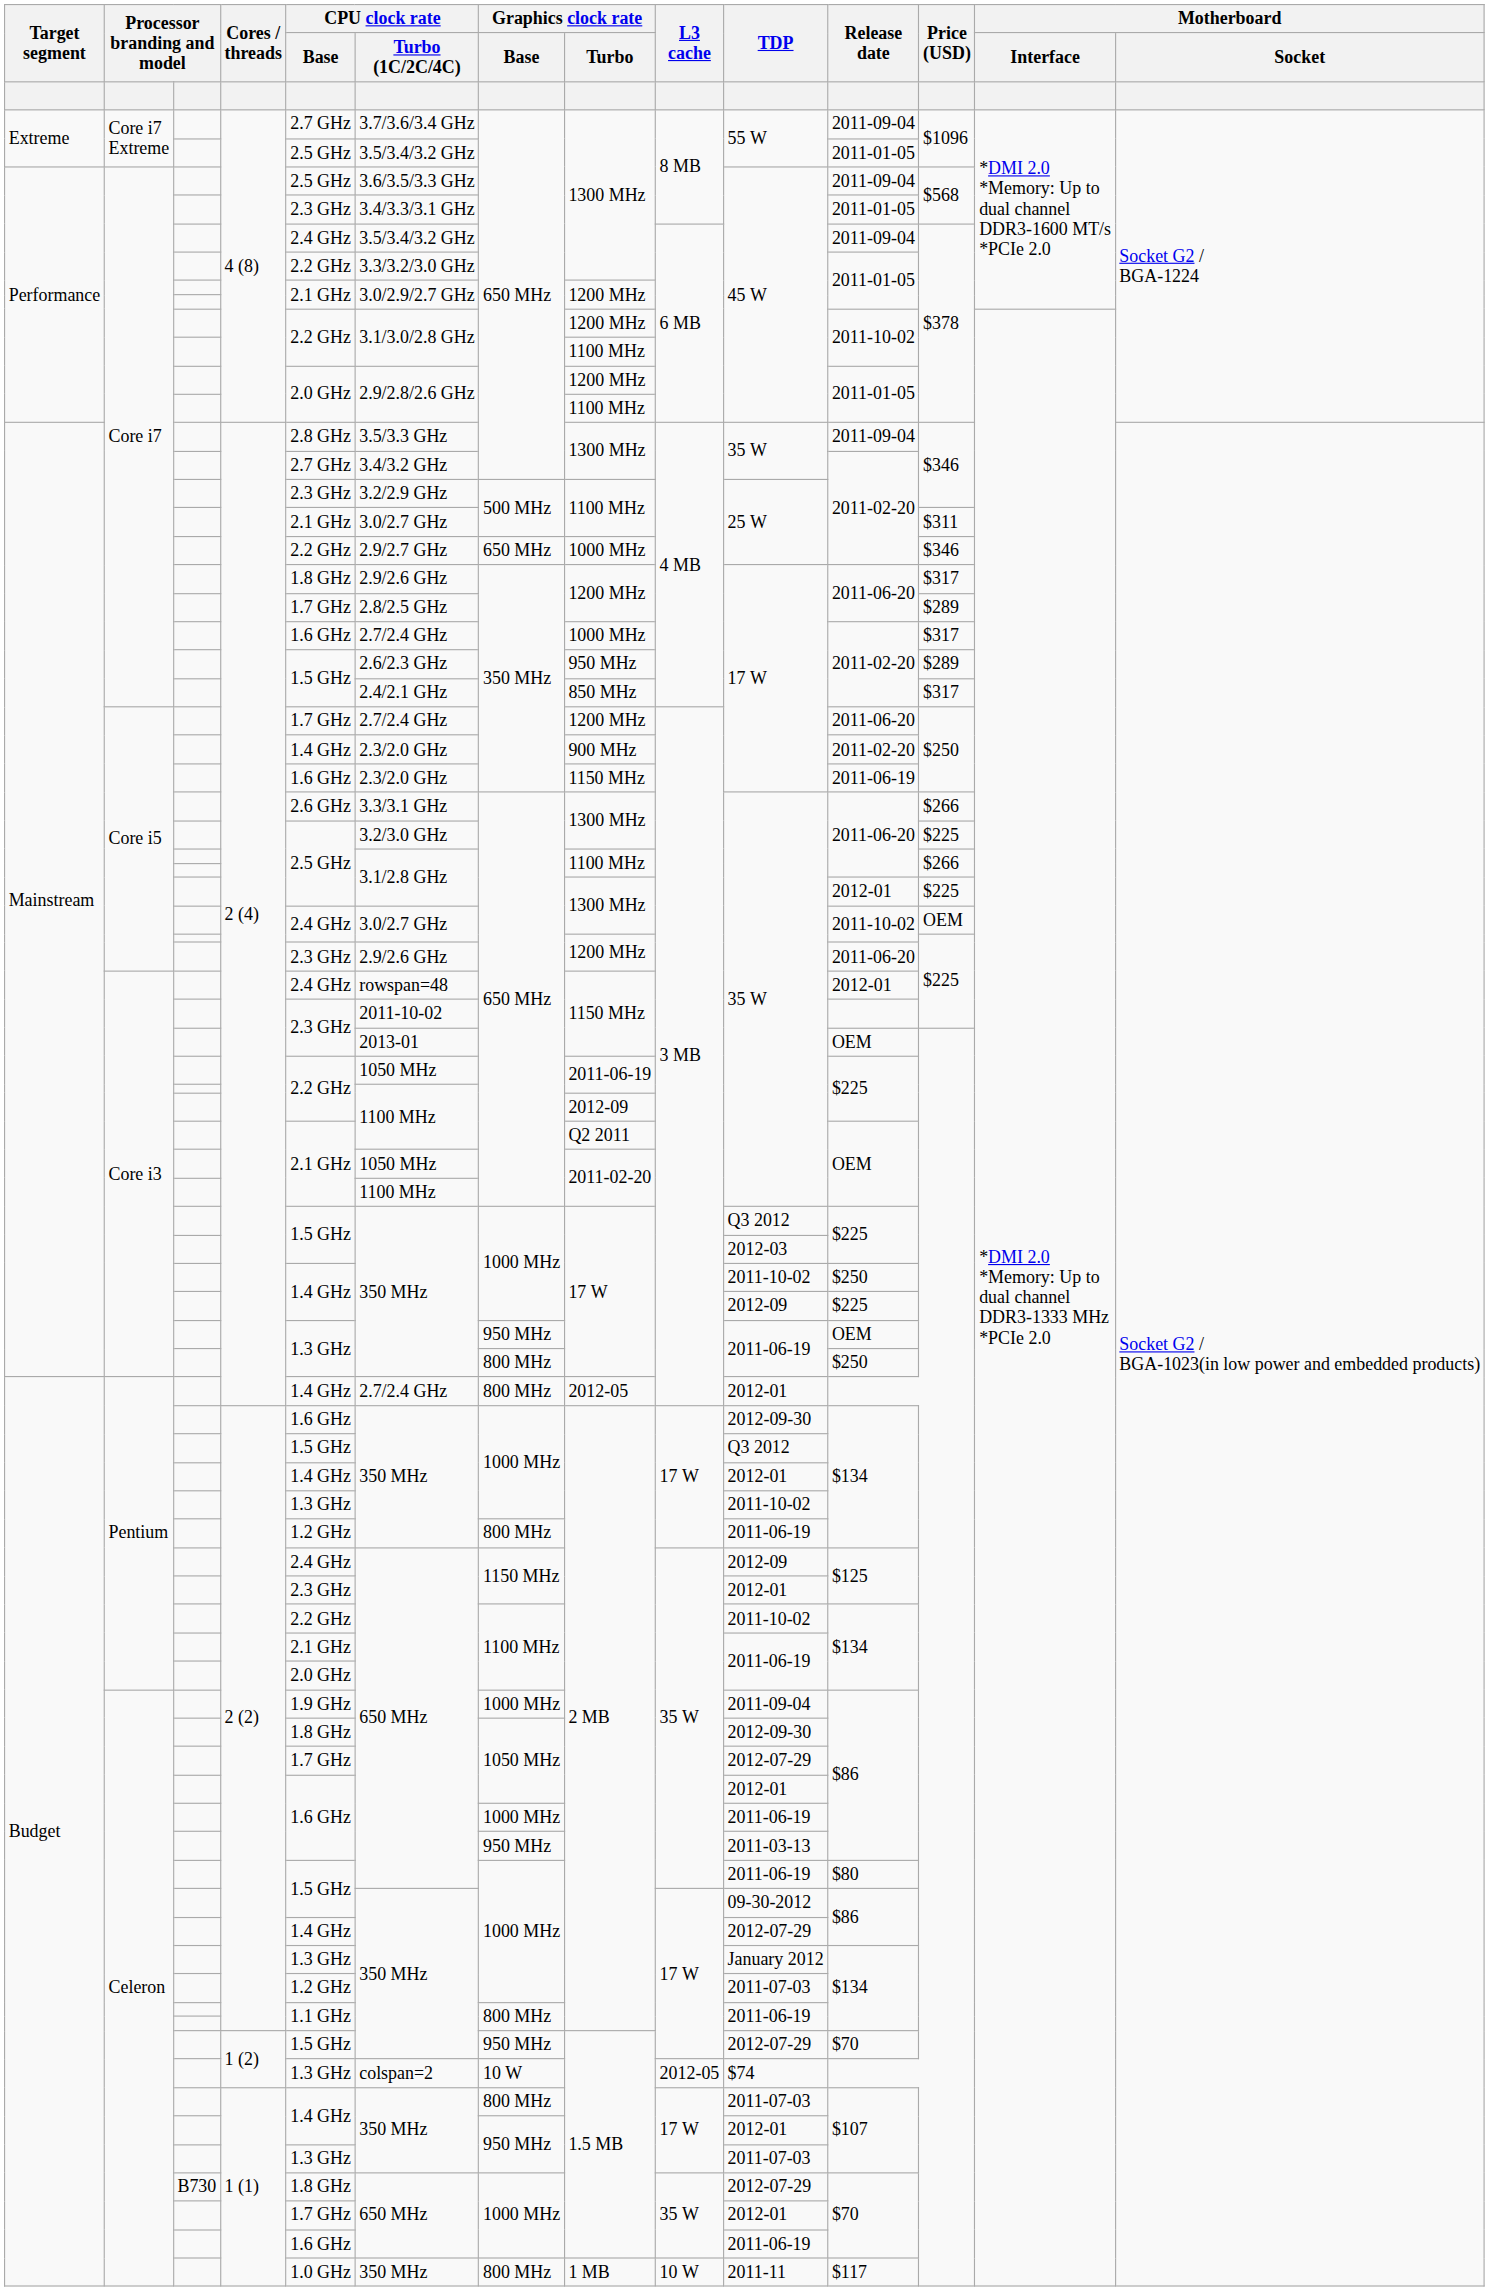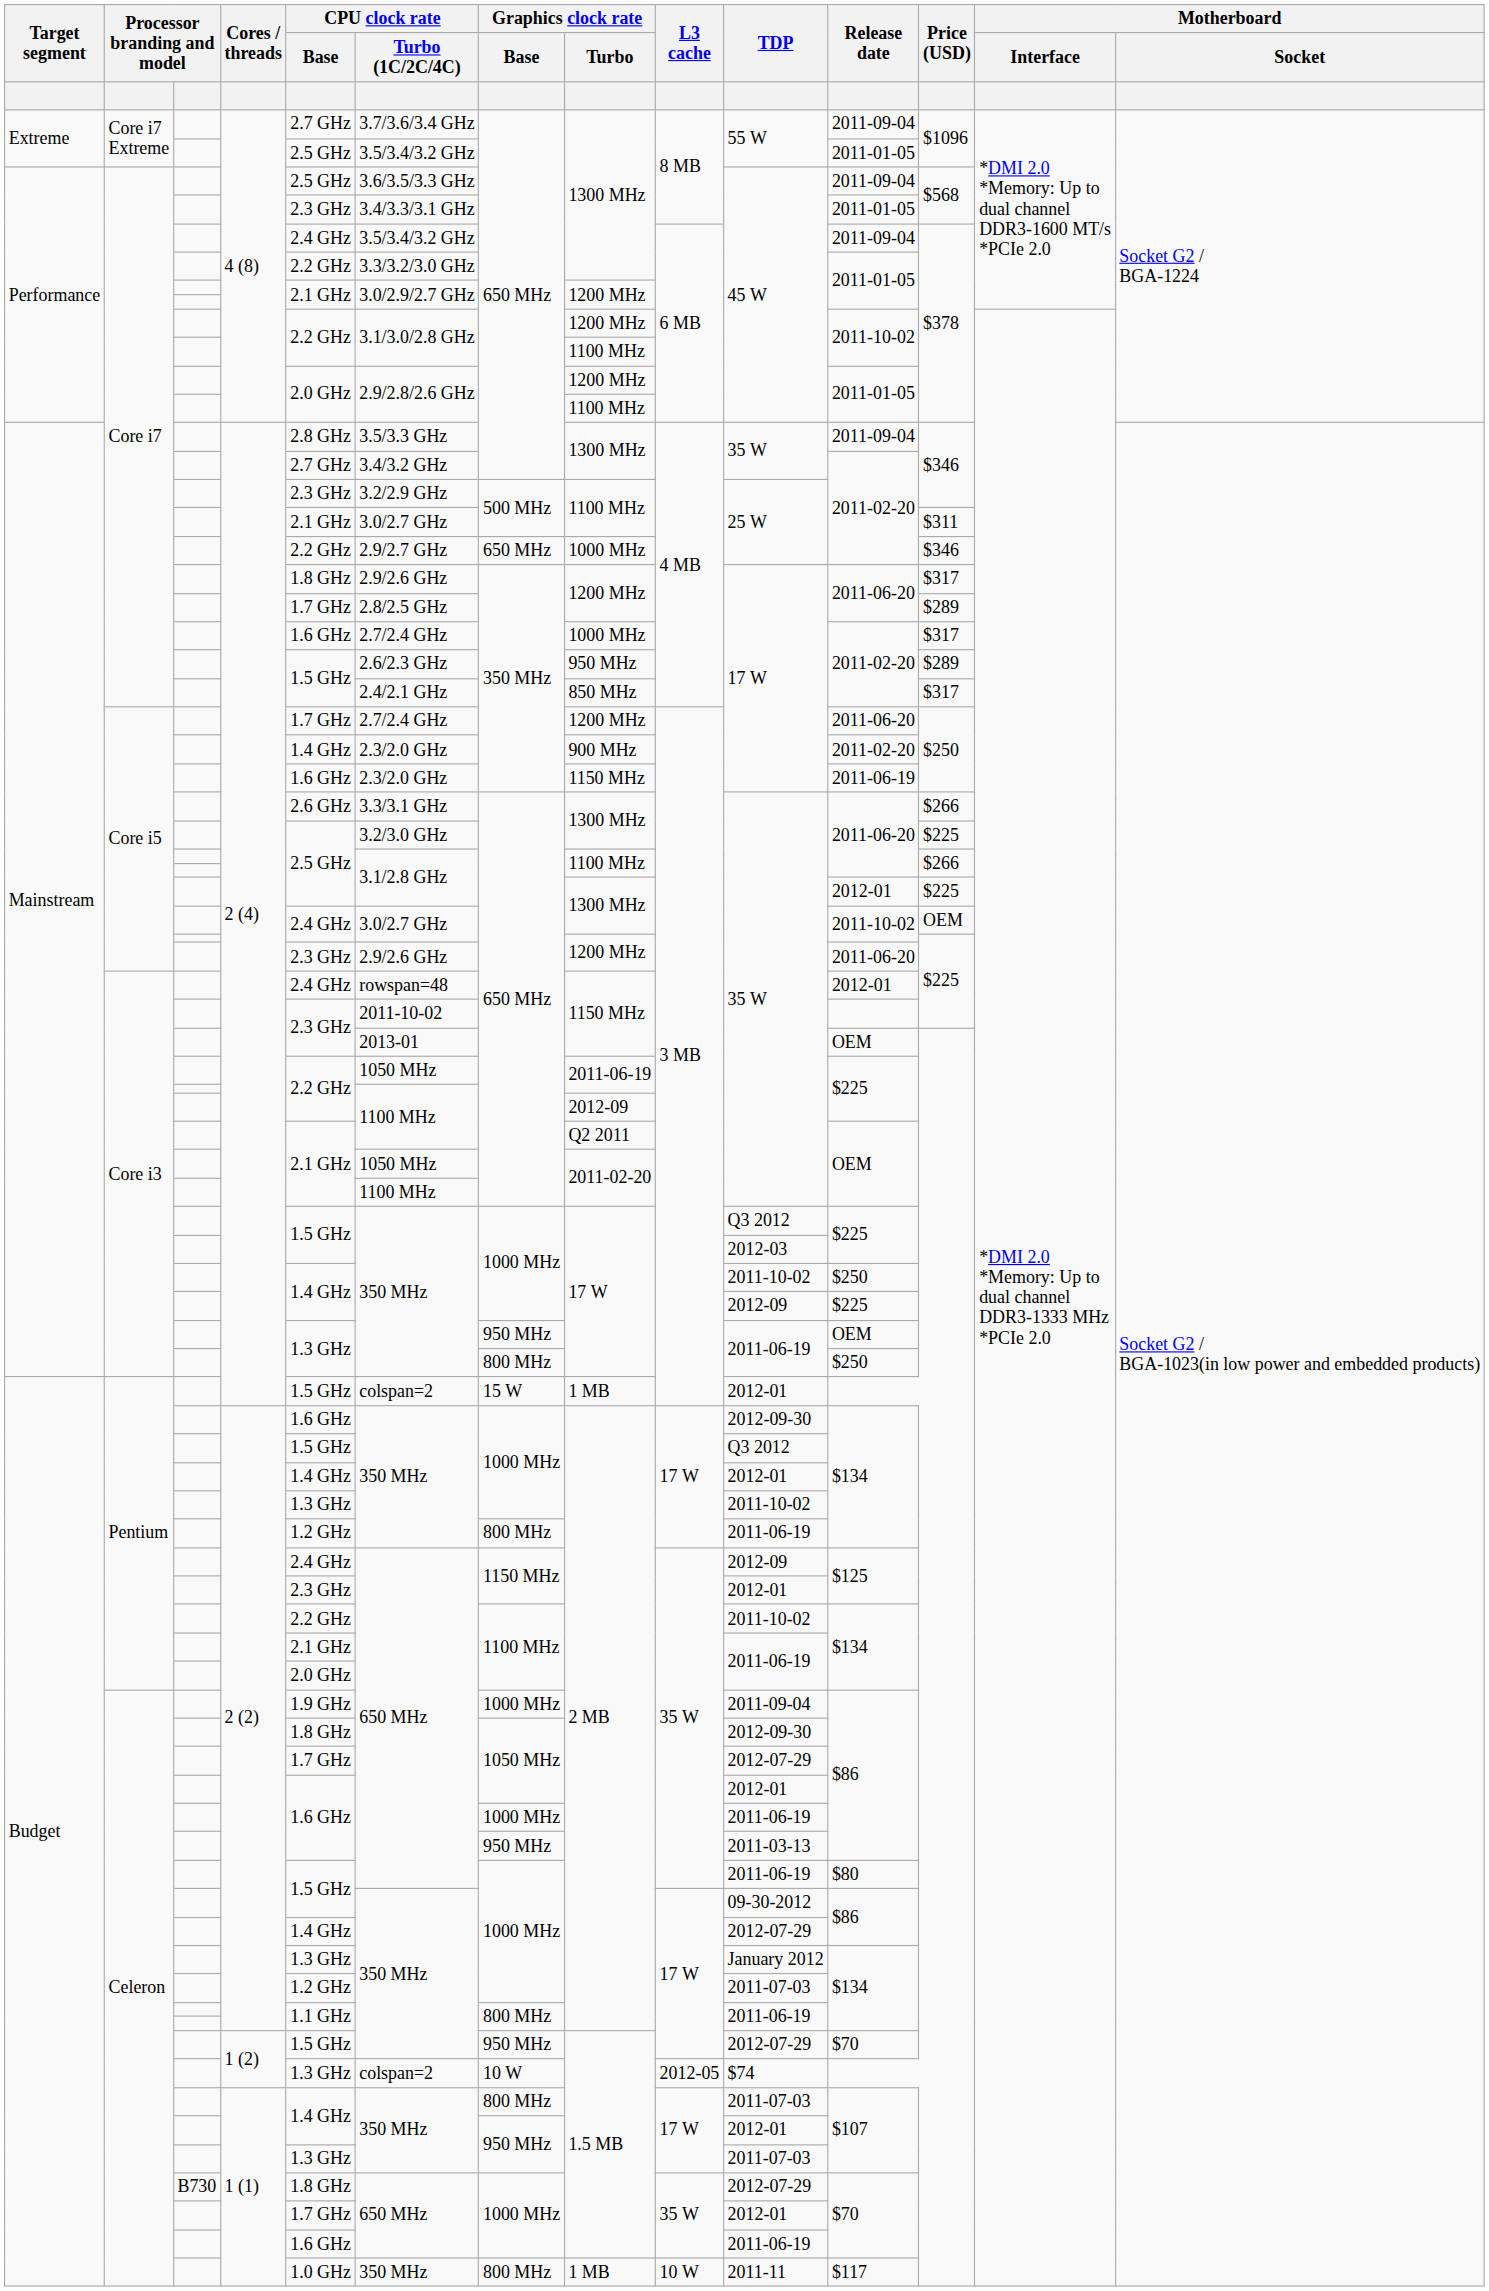(321, 1391) 1.4 GHz -> (321, 1391) 1.5 GHz
(403, 1391) 2.7/2.4 GHz -> (396, 1391) colspan=2
(517, 1391) 800 MHz -> (503, 1391) 15 W
(598, 1391) 2012-05 -> (589, 1391) 1 MB
